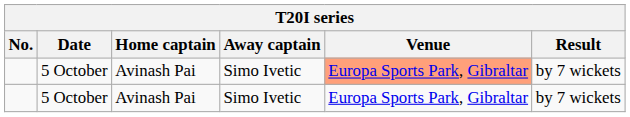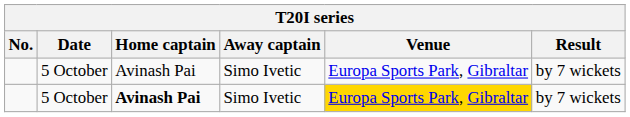(428, 71) lightsalmon background -> (428, 71) no background
(156, 97) normal -> (158, 97) bold
(428, 97) no background -> (428, 97) gold background
